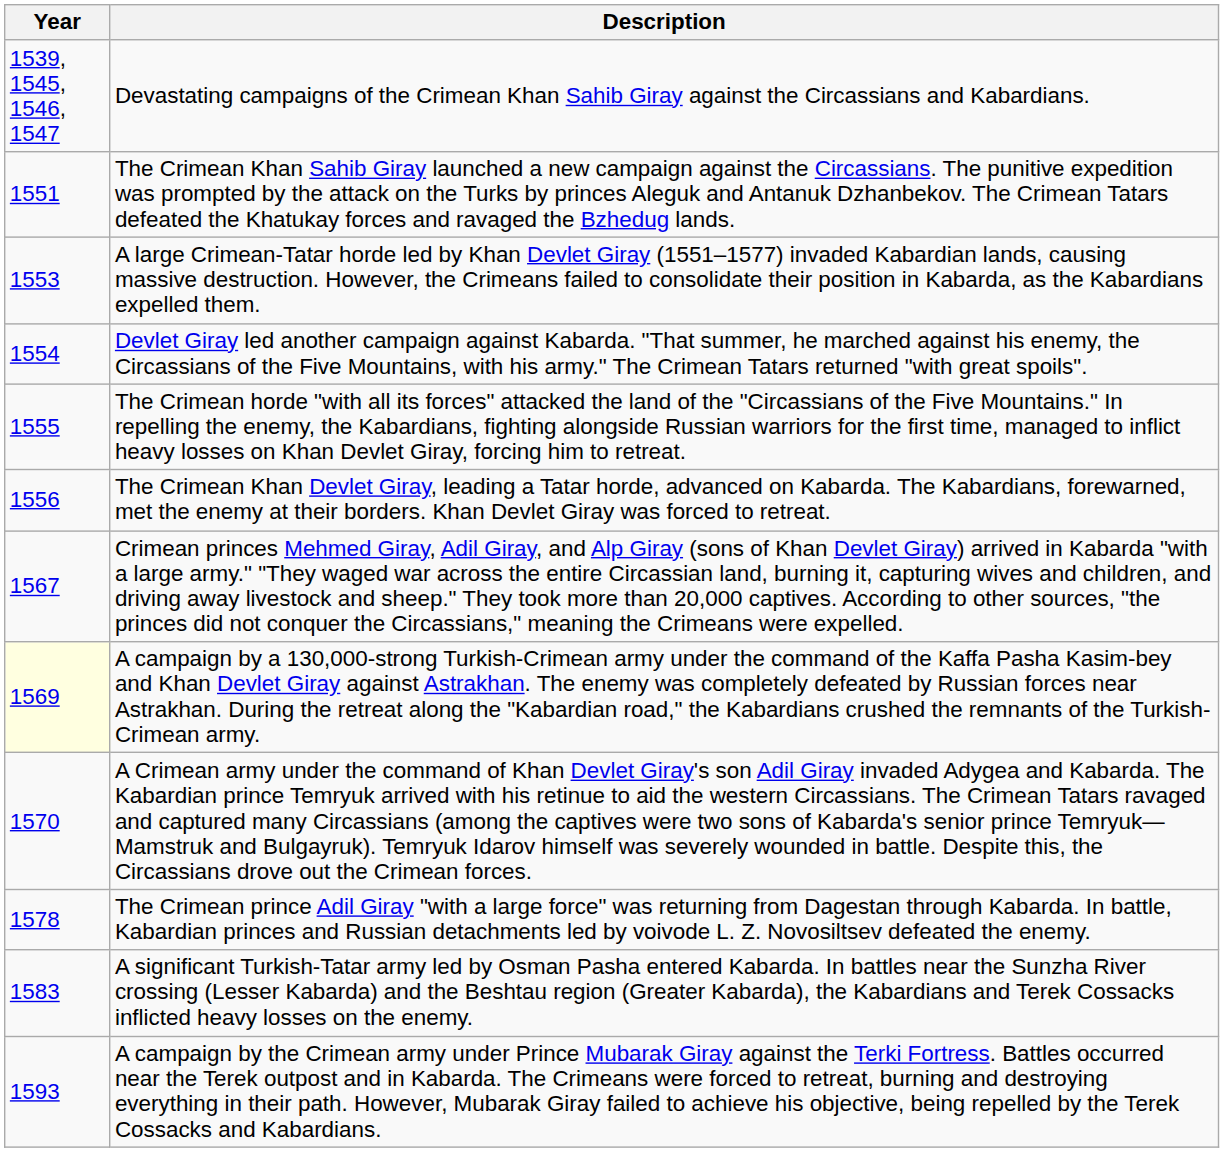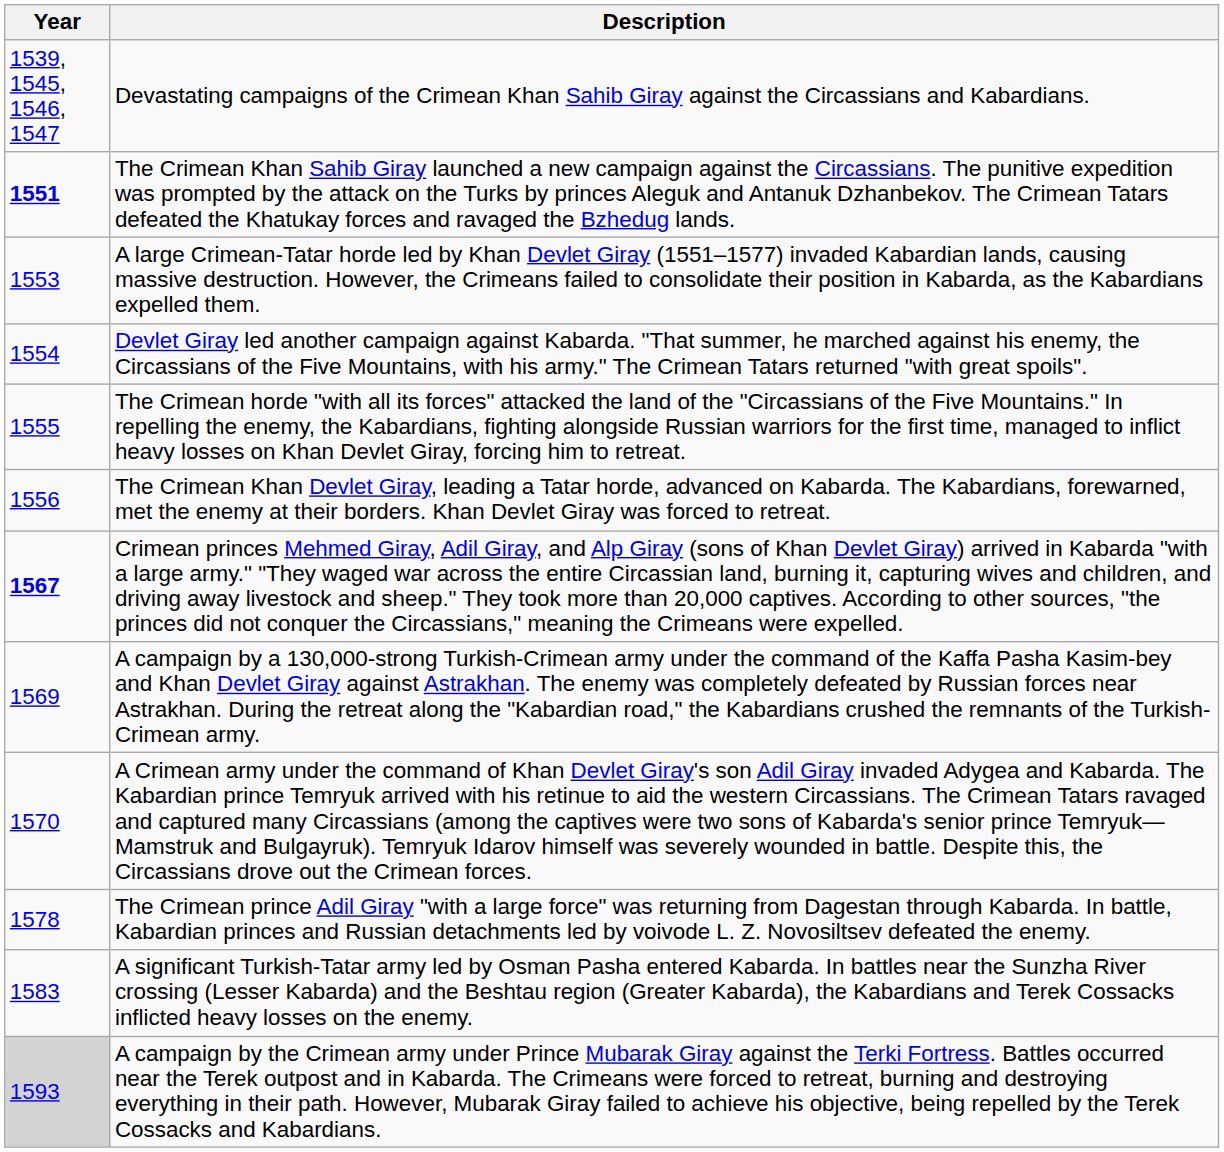(35, 194) normal -> (35, 194) bold
(35, 585) normal -> (35, 585) bold
(35, 697) lightyellow background -> (35, 697) no background
(35, 1091) no background -> (35, 1091) lightgrey background
